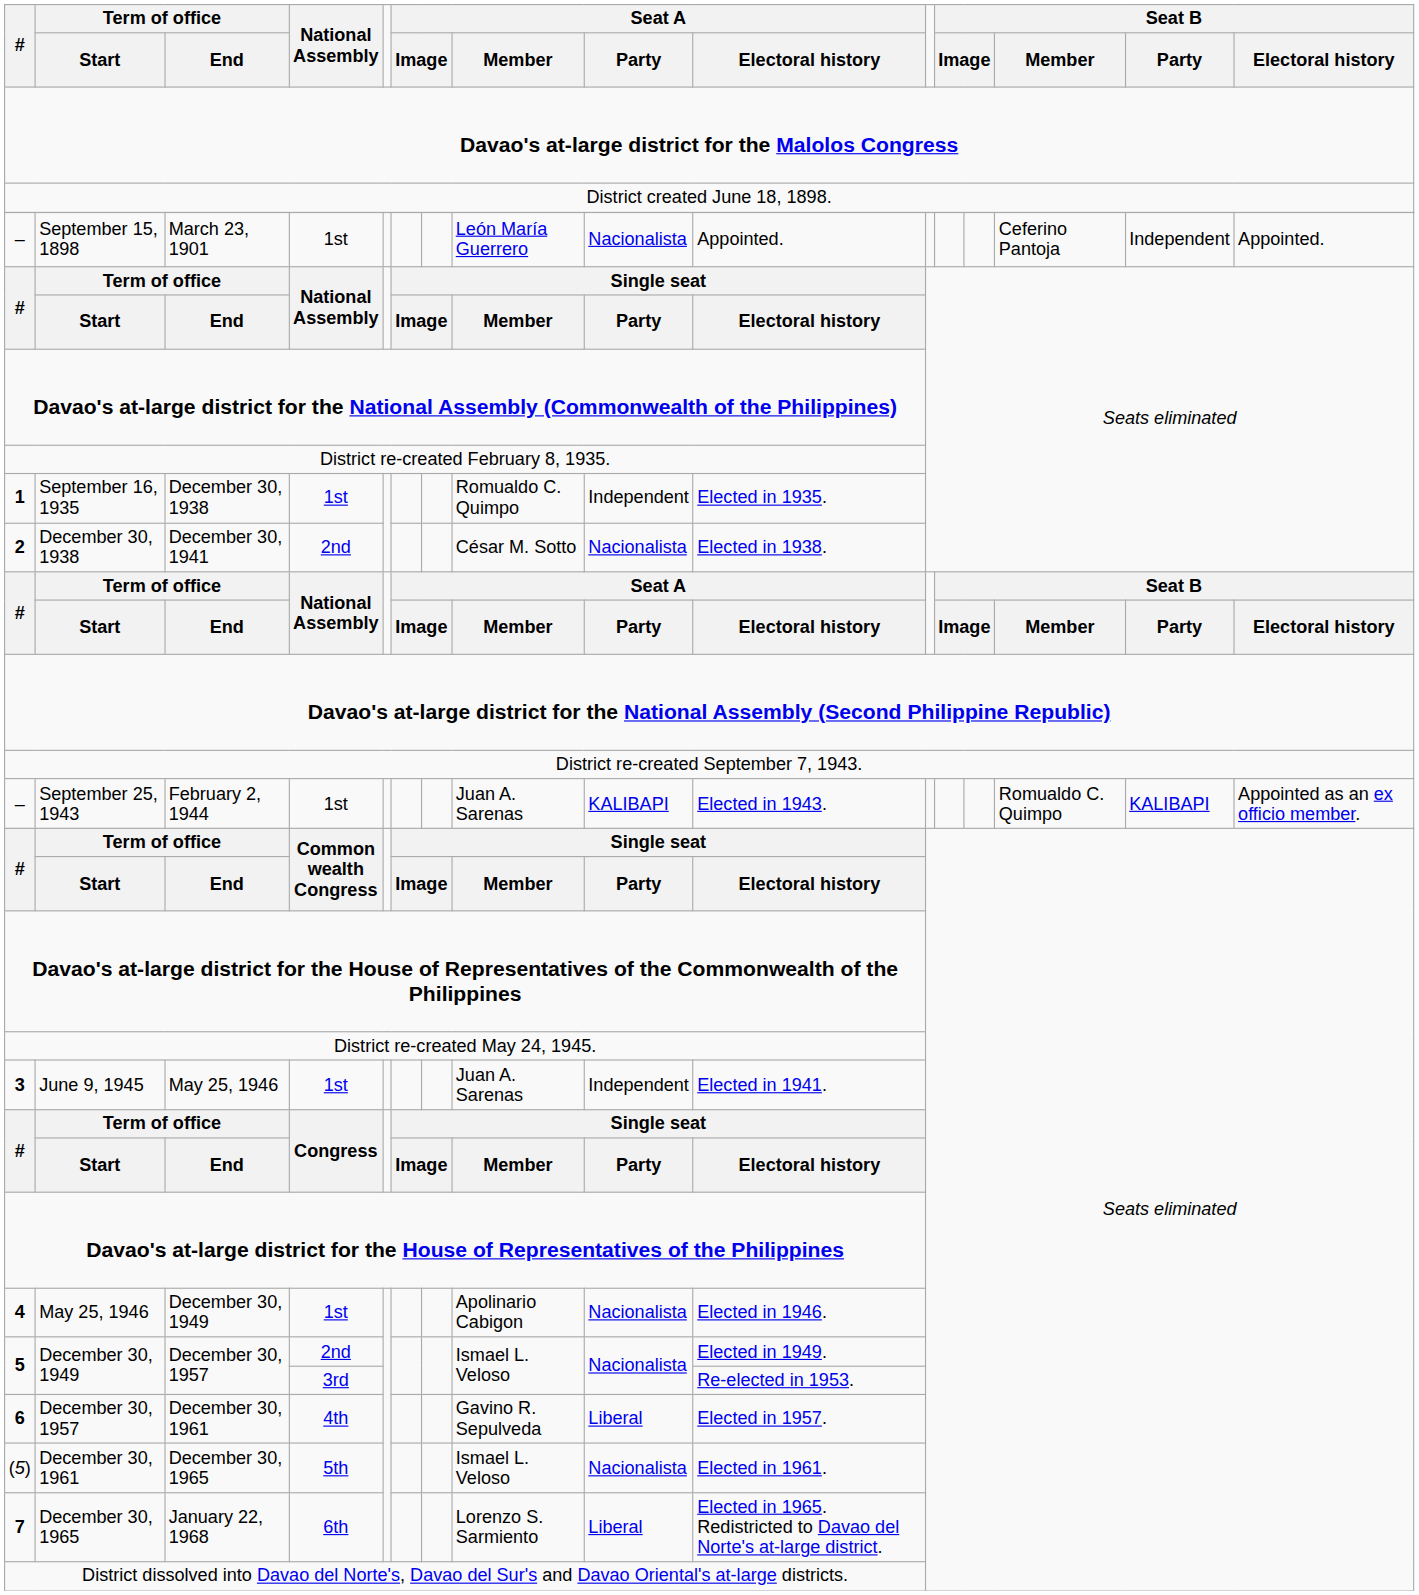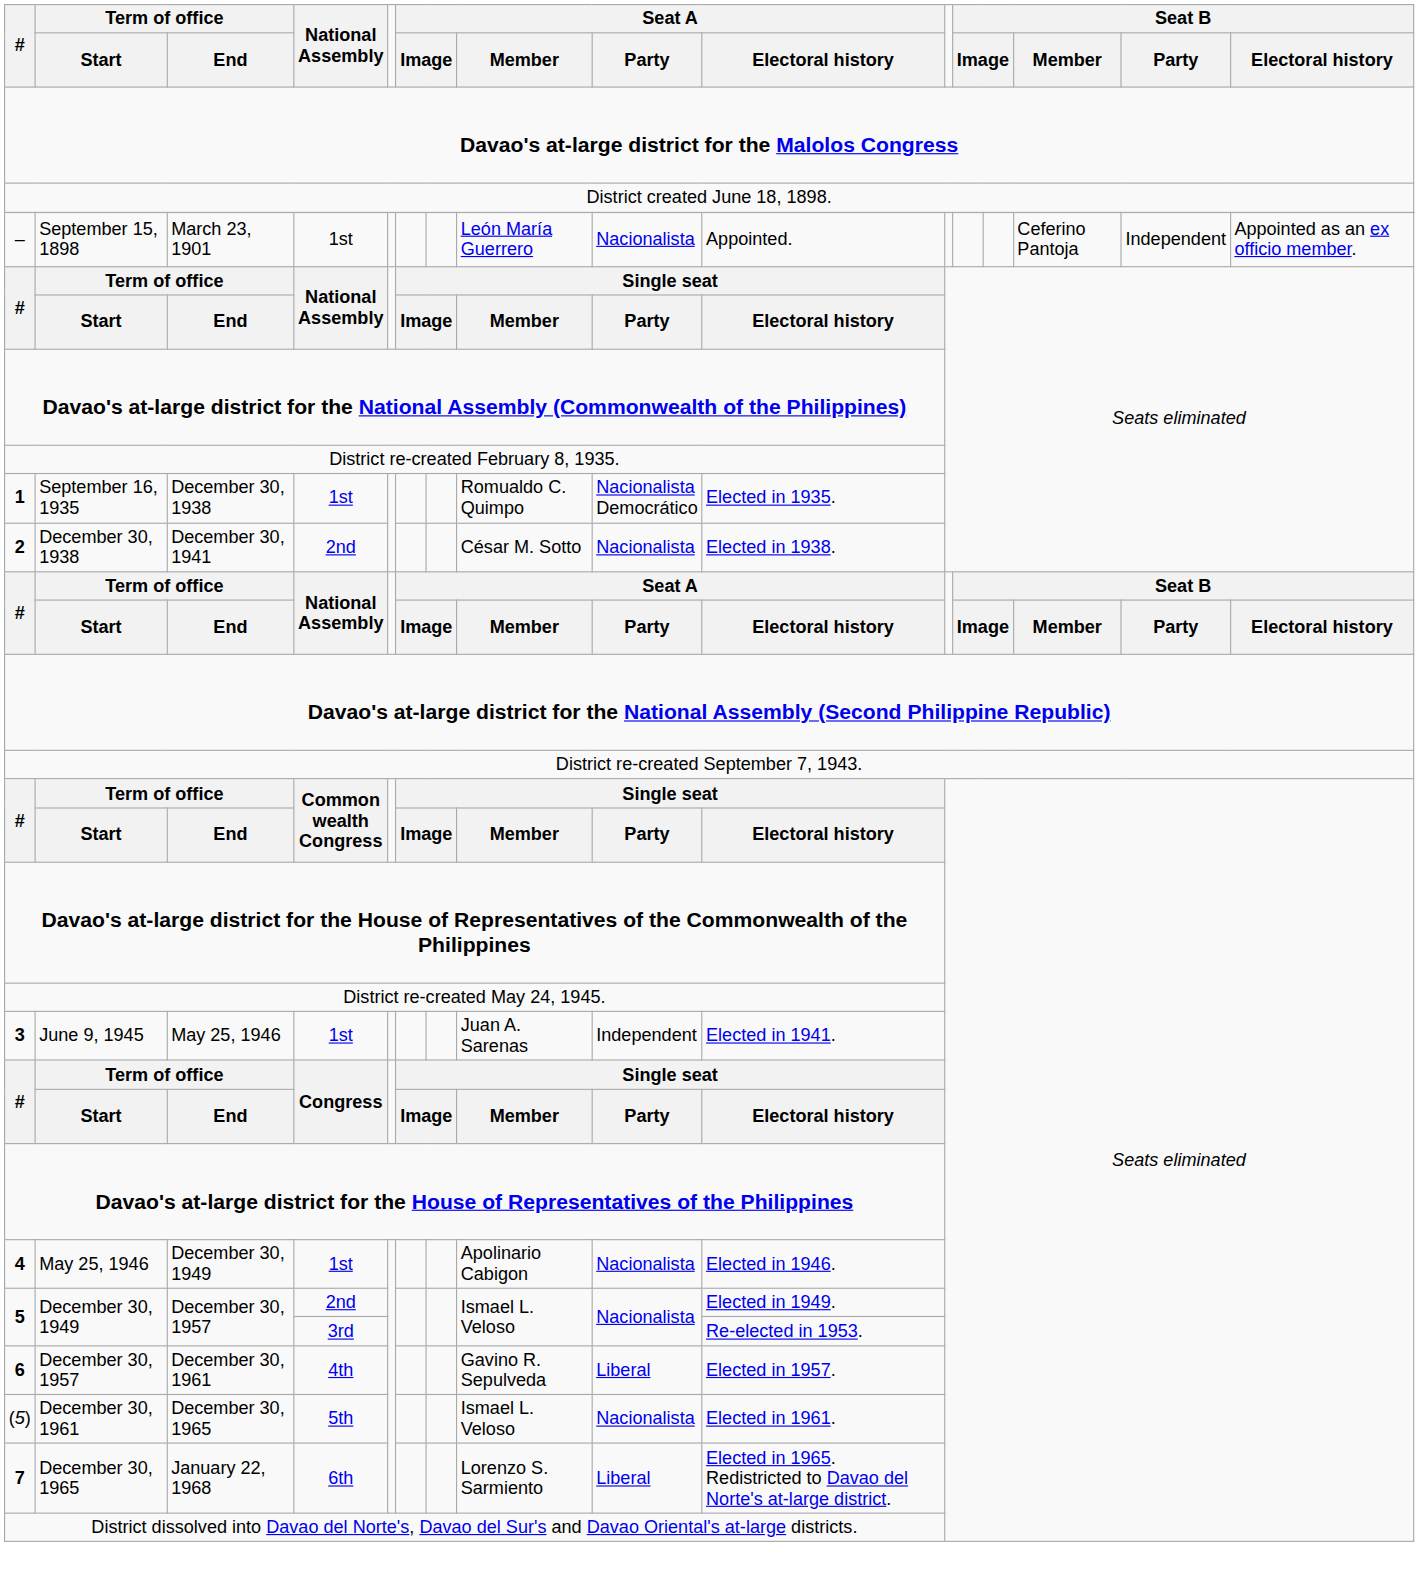(1281, 239) Appointed. -> (1312, 239) Appointed as an ex officio member.
(639, 498) Independent -> (647, 498) Nacionalista Democrático
- row: (98, 803)
